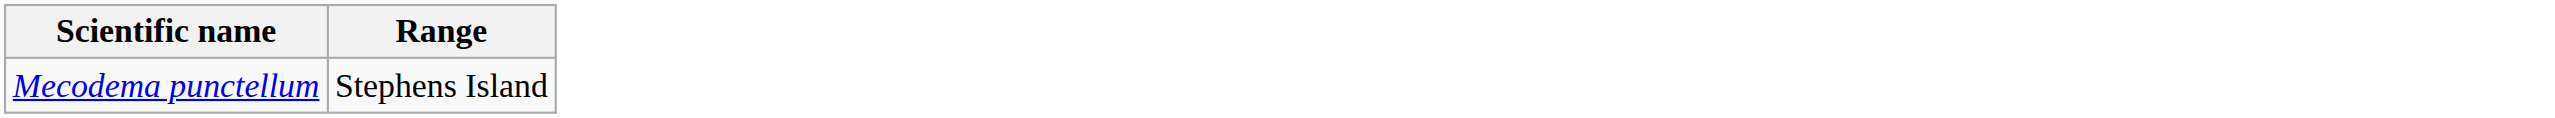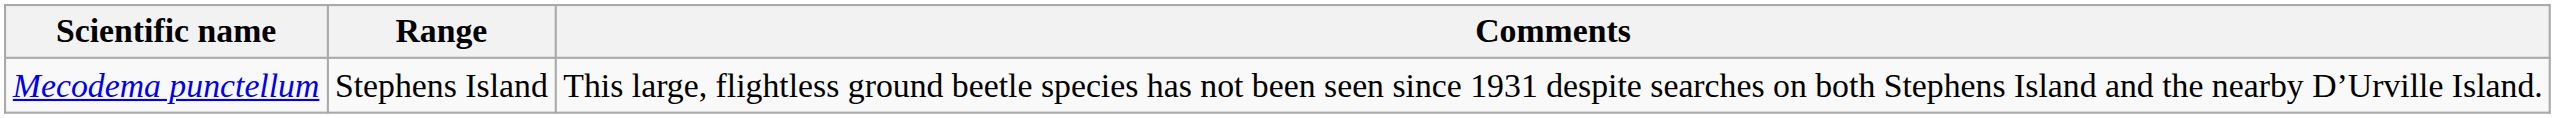+ column: (1553, 31)
